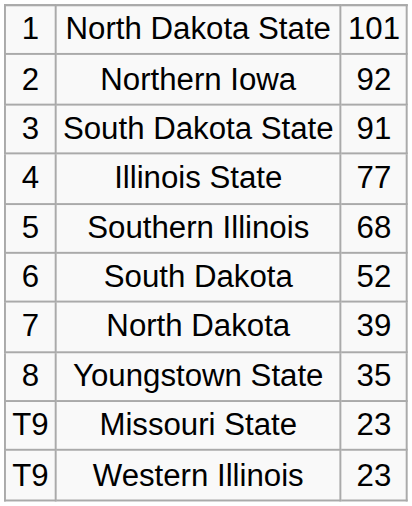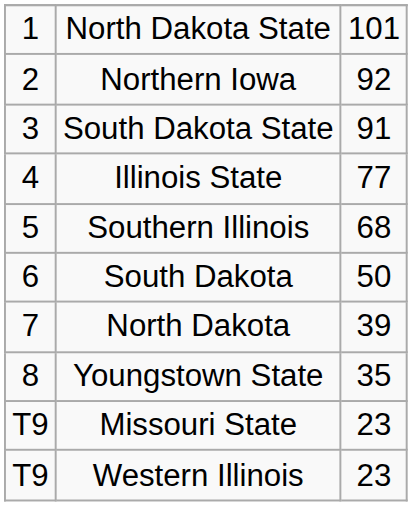(374, 276) 52 -> (374, 276) 50
